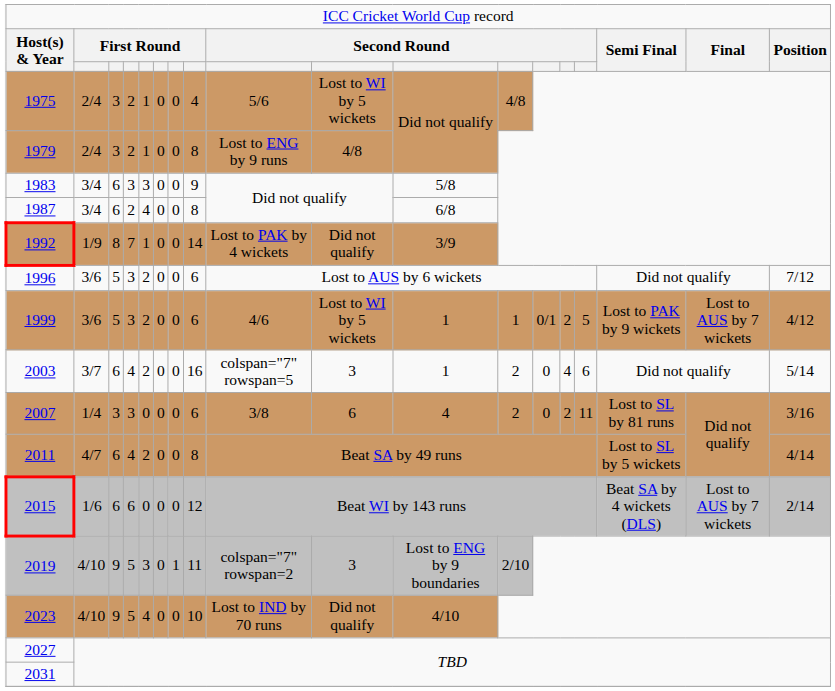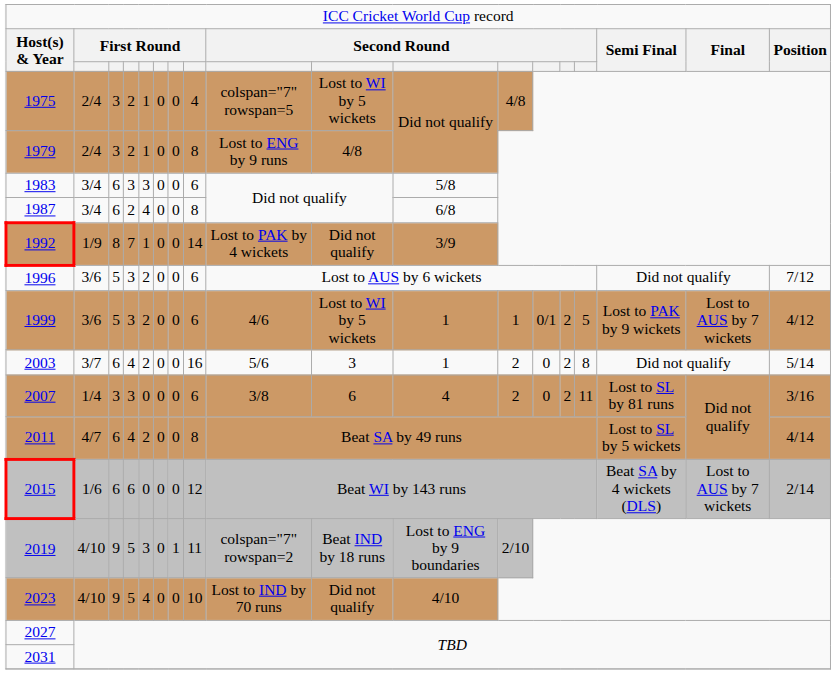(259, 100) 5/6 -> (259, 100) colspan="7" rowspan=5
(195, 185) 9 -> (195, 185) 6
(259, 371) colspan="7" rowspan=5 -> (259, 362) 5/6
(567, 371) 4 -> (567, 362) 2
(586, 371) 6 -> (586, 362) 8
(352, 565) 3 -> (352, 548) Beat IND by 18 runs
